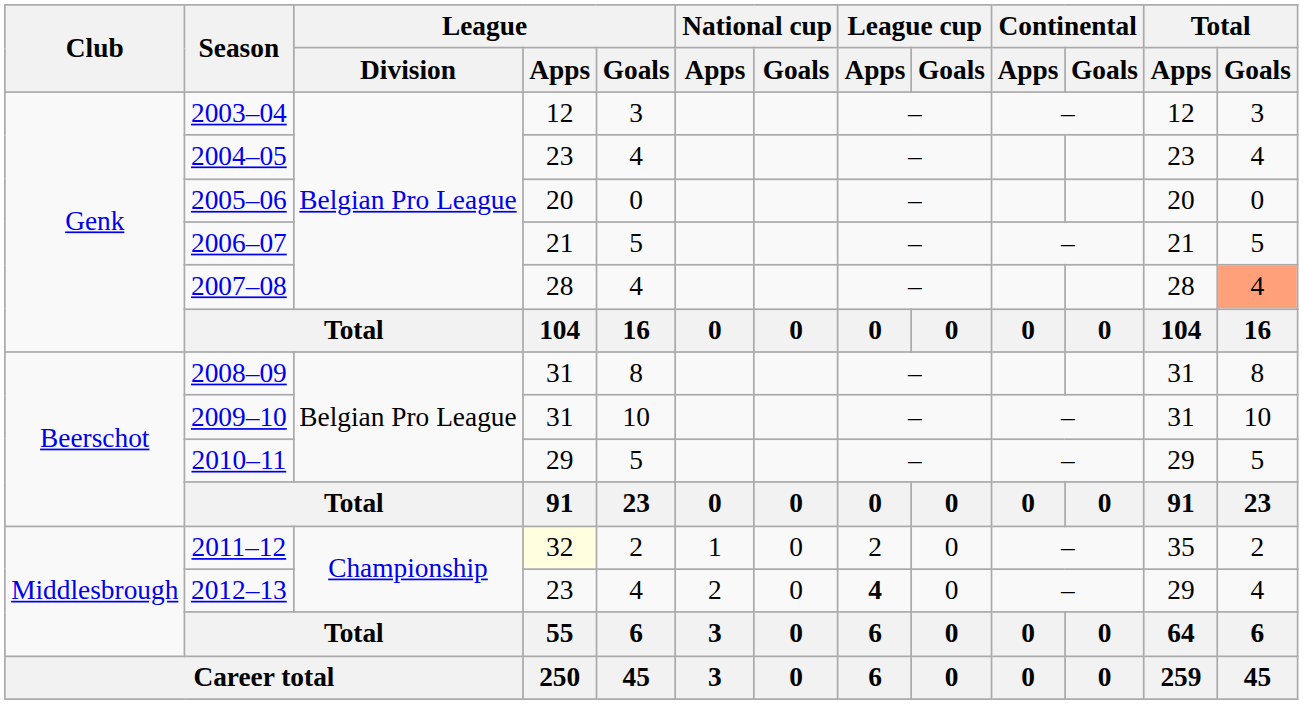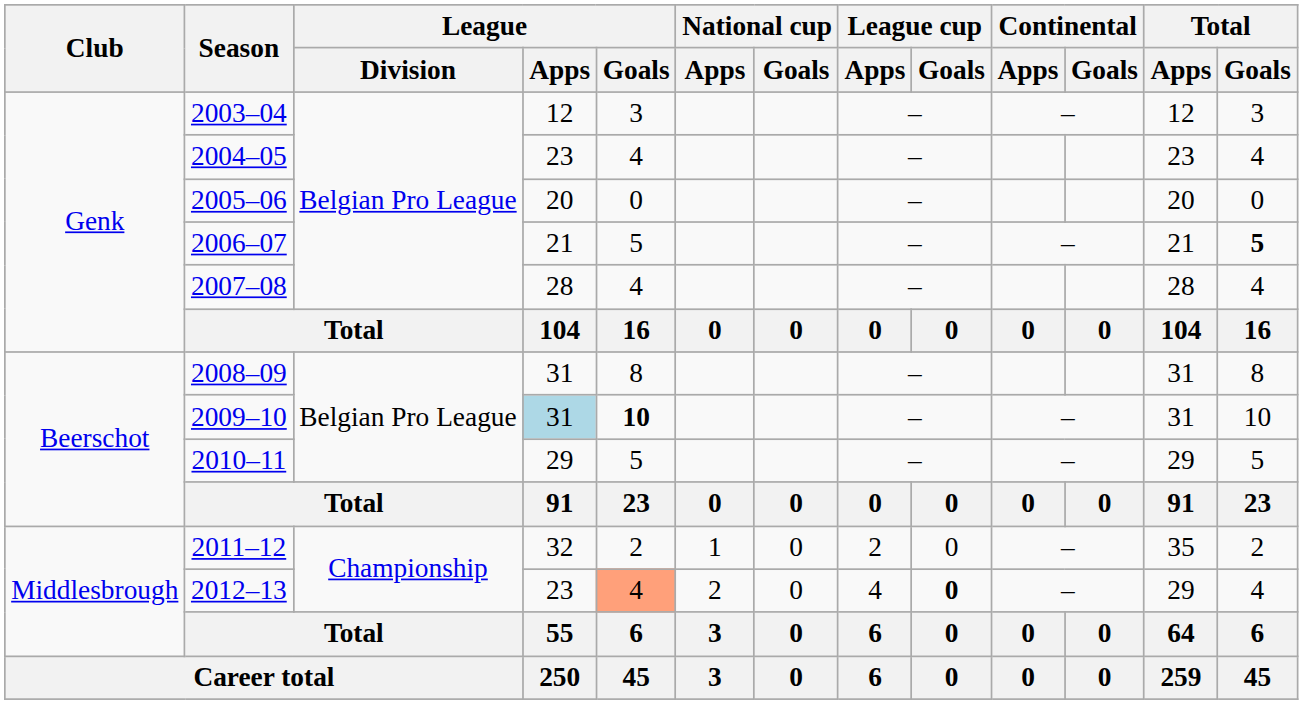(1257, 243) normal -> (1257, 243) bold
(1257, 286) lightsalmon background -> (1257, 286) no background
(560, 416) no background -> (560, 416) lightblue background
(636, 416) normal -> (636, 416) bold
(560, 546) lightyellow background -> (560, 546) no background
(636, 590) no background -> (636, 590) lightsalmon background
(875, 590) bold -> (875, 590) normal
(952, 590) normal -> (952, 590) bold
